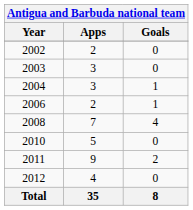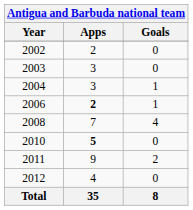(93, 104) normal -> (93, 104) bold
(93, 141) normal -> (93, 141) bold
